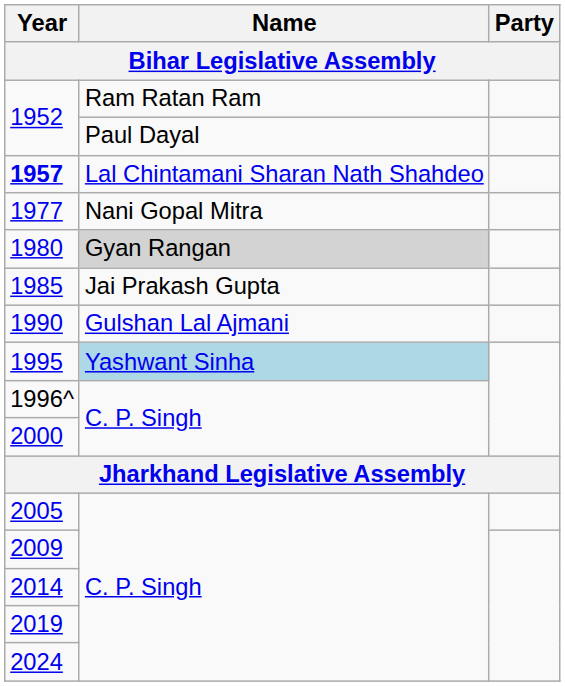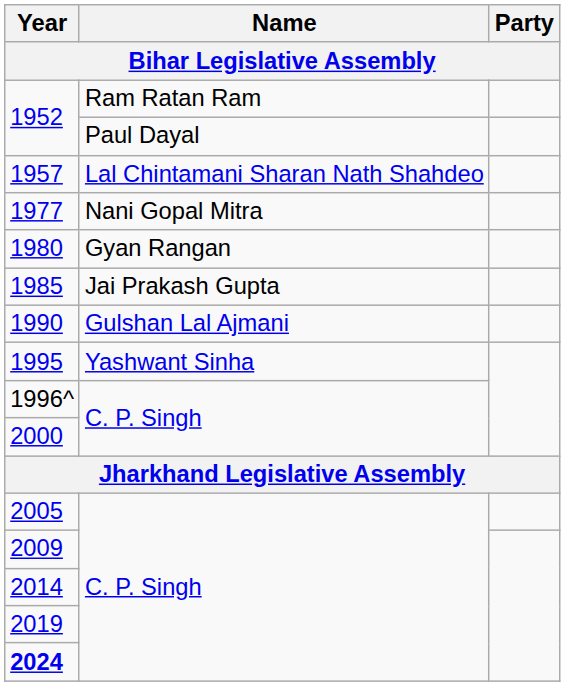(37, 173) bold -> (37, 173) normal
(158, 248) lightgrey background -> (158, 248) no background
(170, 361) lightblue background -> (170, 361) no background
(37, 661) normal -> (37, 661) bold
